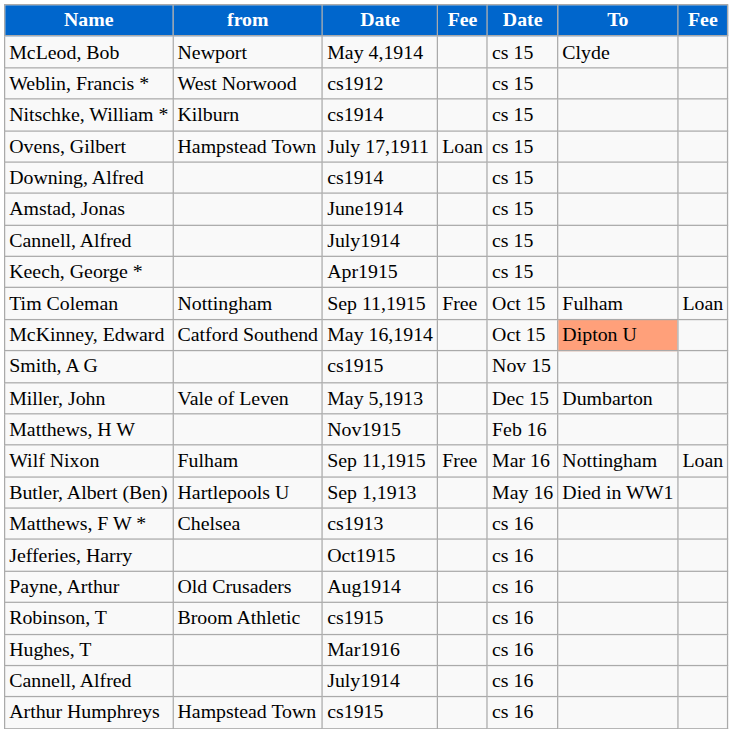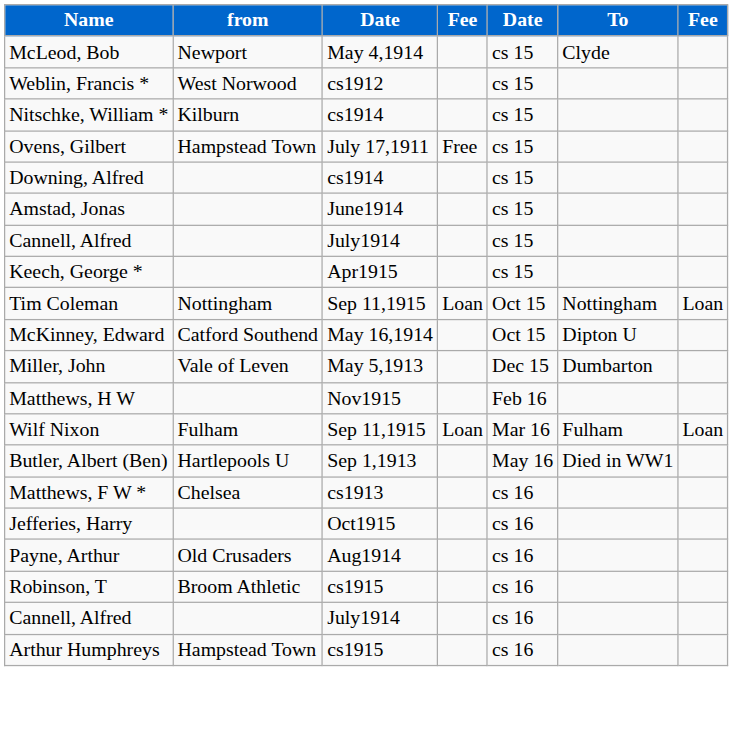(463, 146) Loan -> (460, 146) Free
(460, 303) Free -> (463, 303) Loan
(593, 303) Fulham -> (610, 303) Nottingham
(600, 334) lightsalmon background -> (600, 334) no background
- row: (54, 366)
(460, 460) Free -> (463, 429) Loan
(610, 460) Nottingham -> (593, 429) Fulham
- row: (50, 649)
